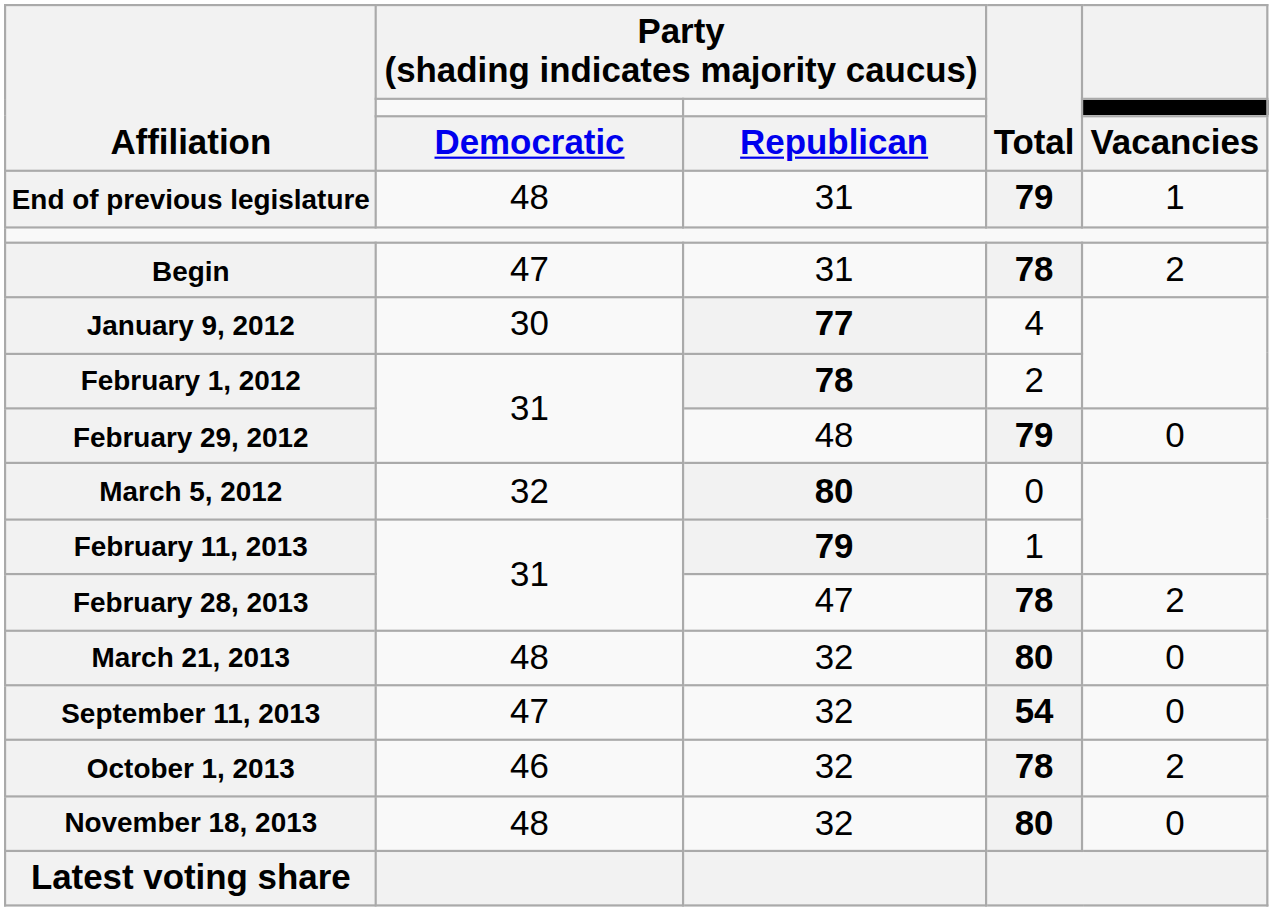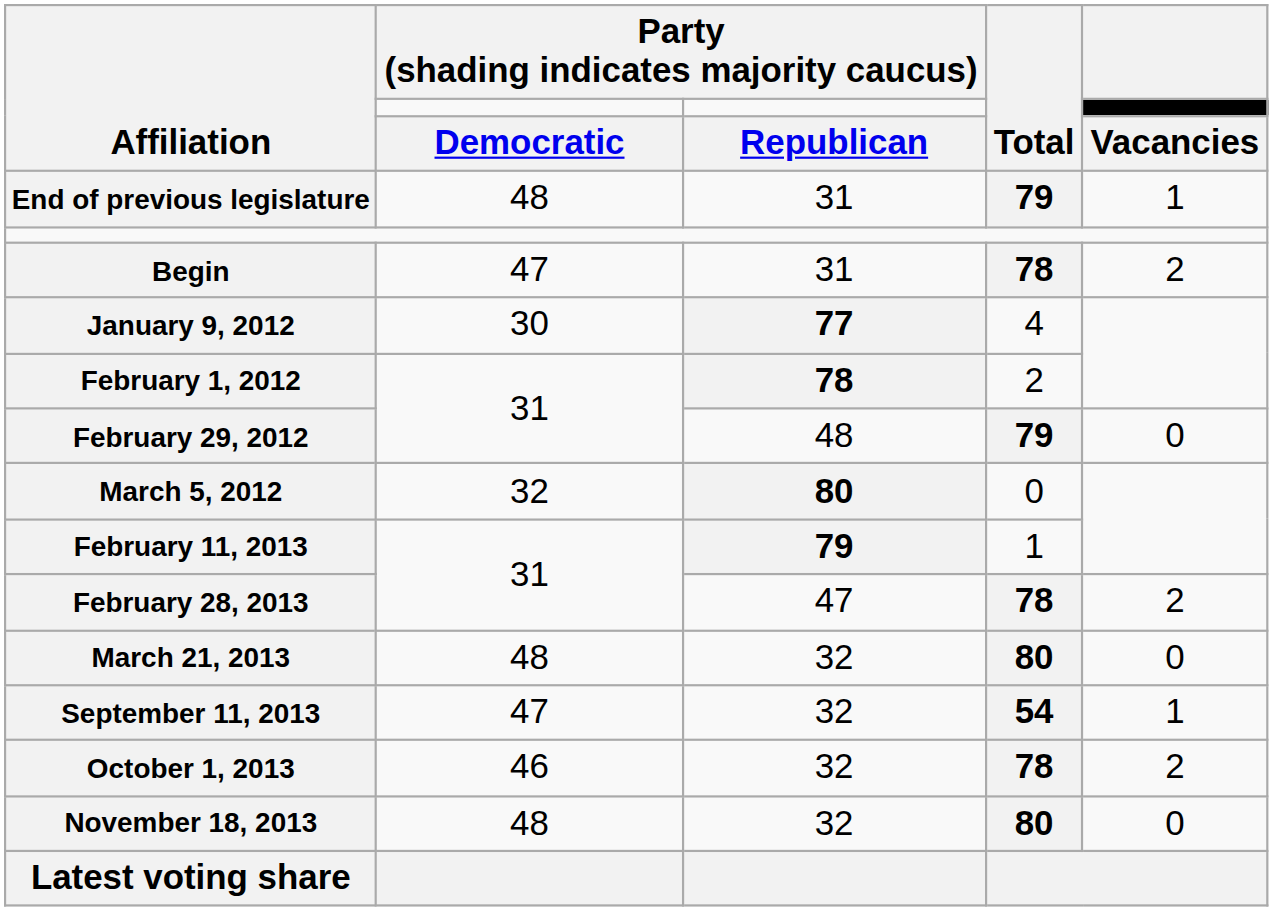(1175, 712) 0 -> (1175, 712) 1
